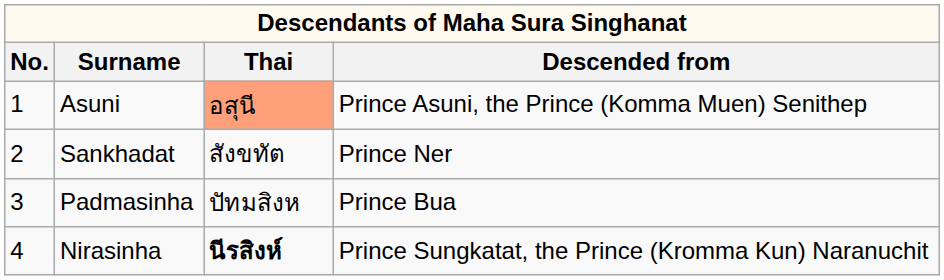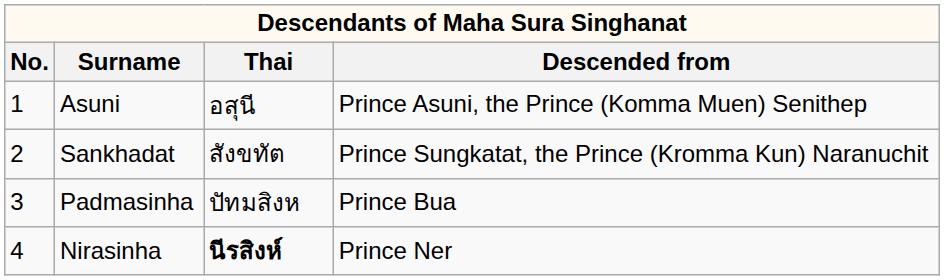(233, 105) lightsalmon background -> (233, 105) no background
(395, 153) Prince Ner -> (634, 153) Prince Sungkatat, the Prince (Kromma Kun) Naranuchit
(634, 250) Prince Sungkatat, the Prince (Kromma Kun) Naranuchit -> (395, 250) Prince Ner
